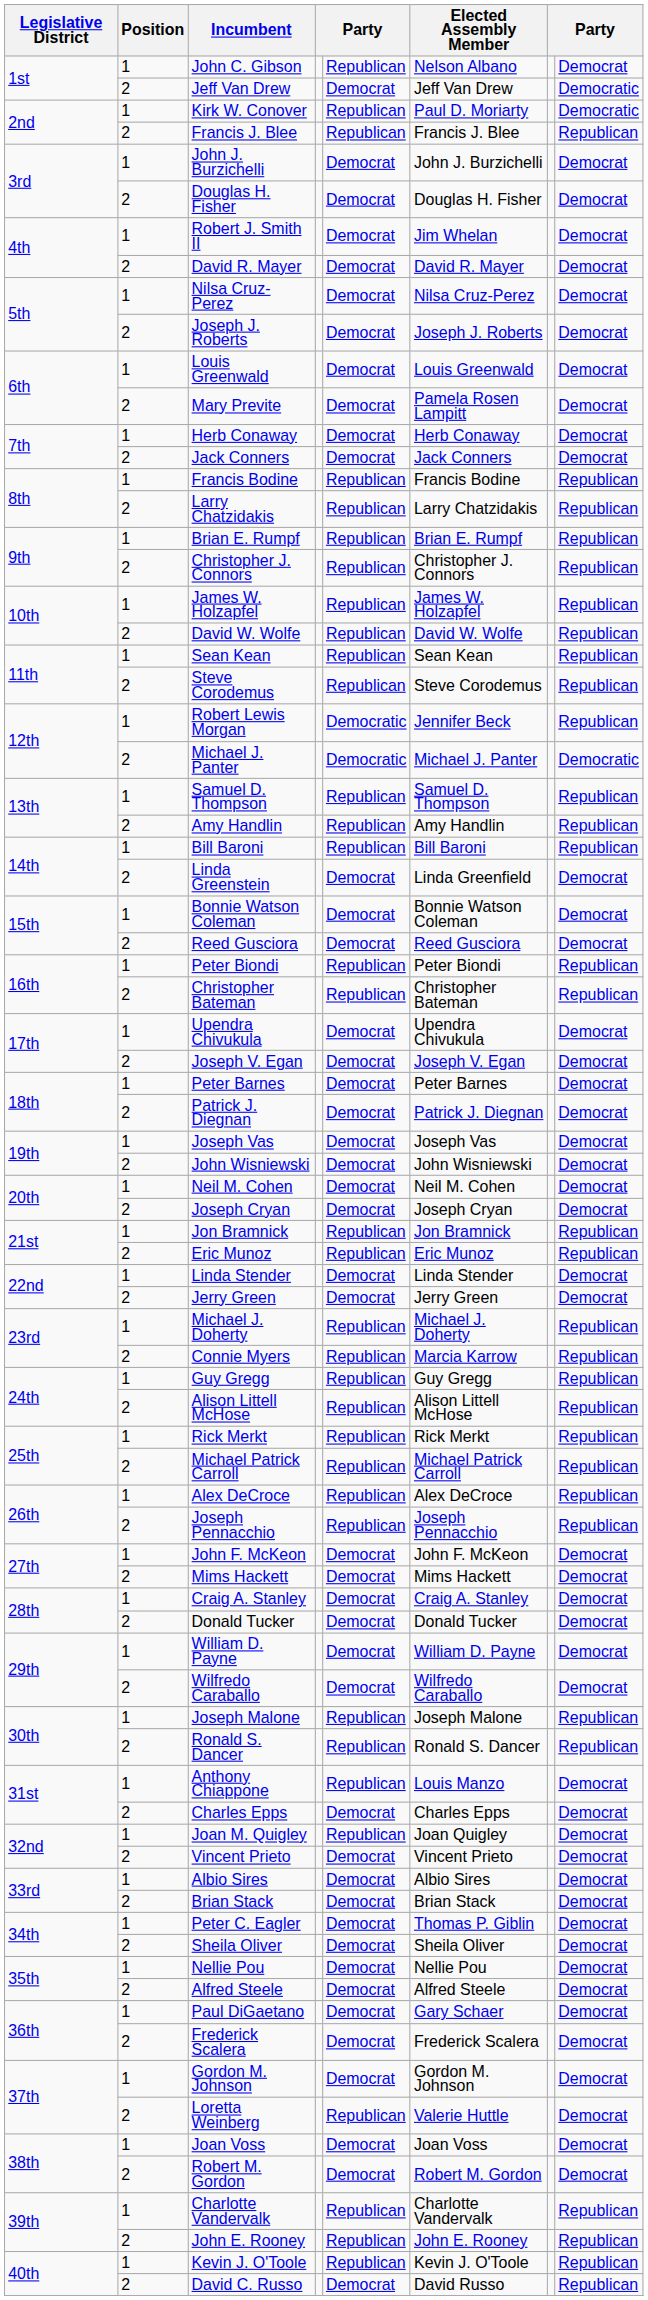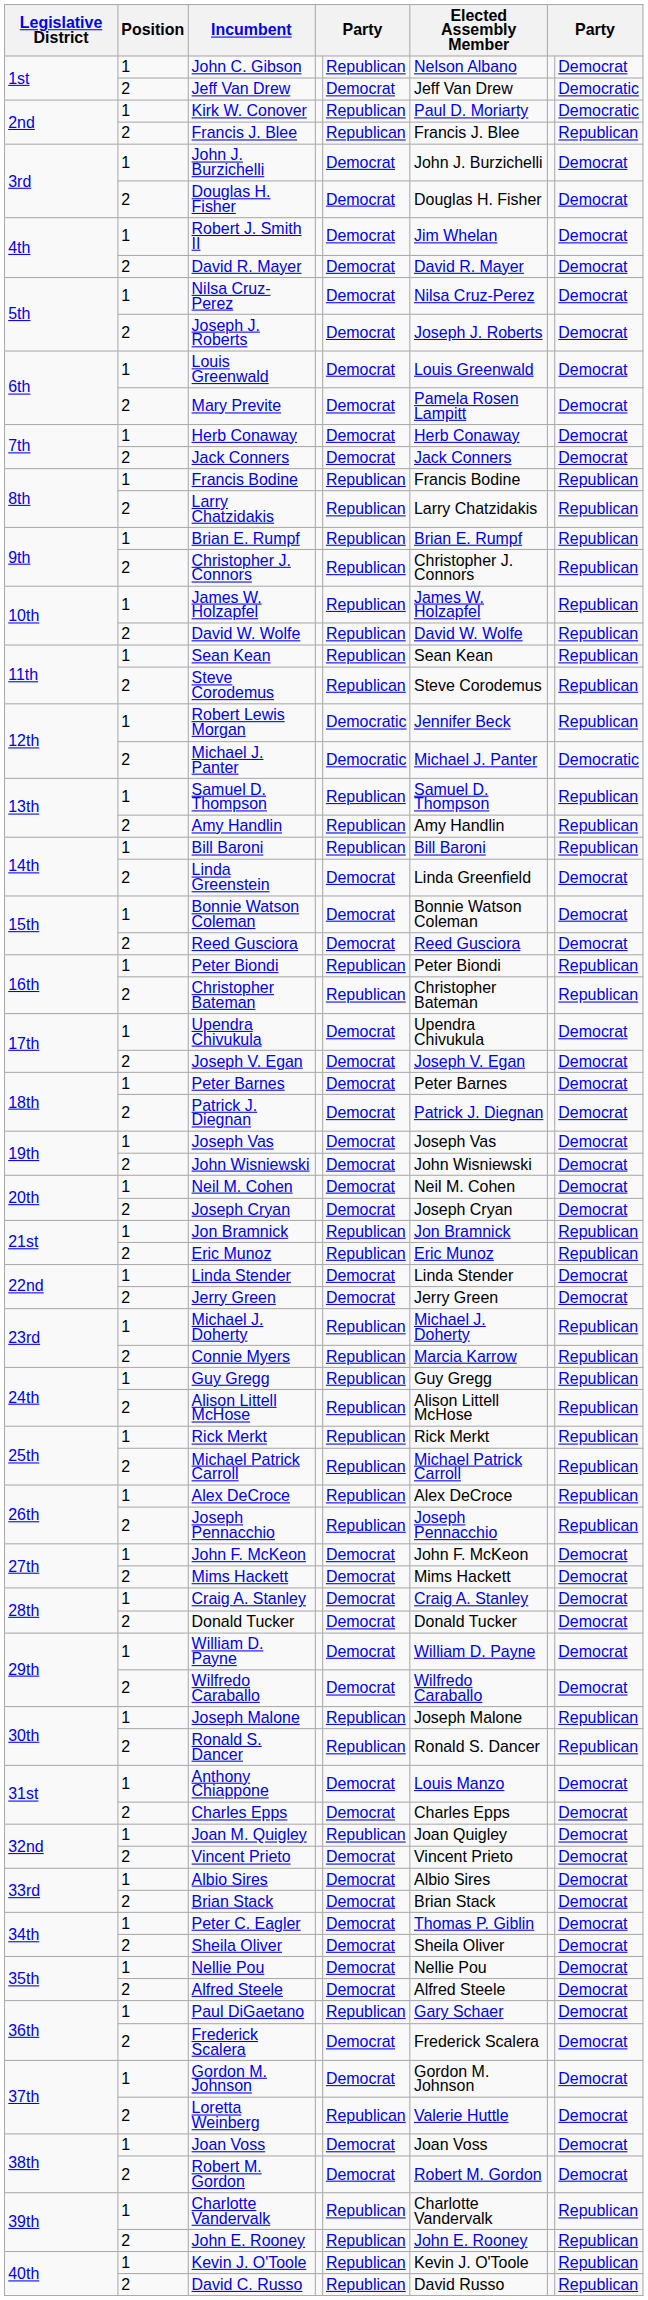(366, 1783) Republican -> (360, 1783) Democrat
(360, 2012) Democrat -> (366, 2012) Republican
(360, 2284) Democrat -> (366, 2284) Republican
